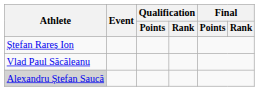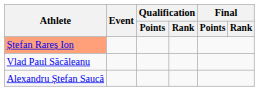(40, 45) no background -> (40, 45) lightsalmon background
(55, 78) lightgrey background -> (55, 78) no background
